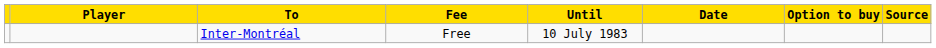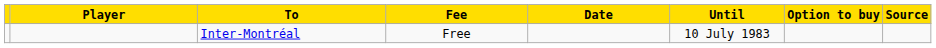columns swapped: (713, 14) <-> (585, 14)
